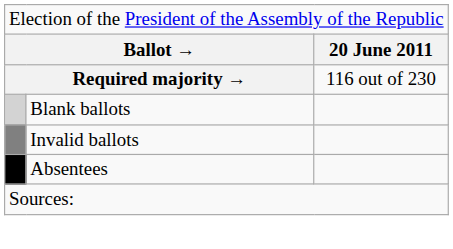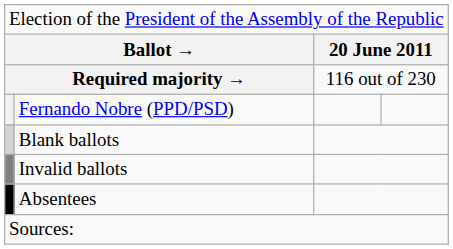+ row: (126, 109)
